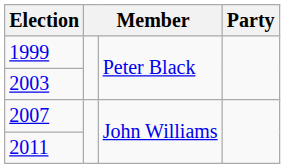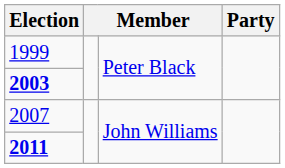(29, 83) normal -> (29, 83) bold
(29, 147) normal -> (29, 147) bold
